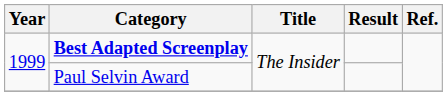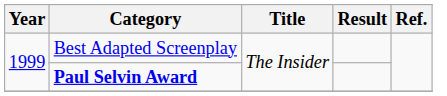(151, 47) bold -> (145, 47) normal
(121, 76) normal -> (125, 76) bold
